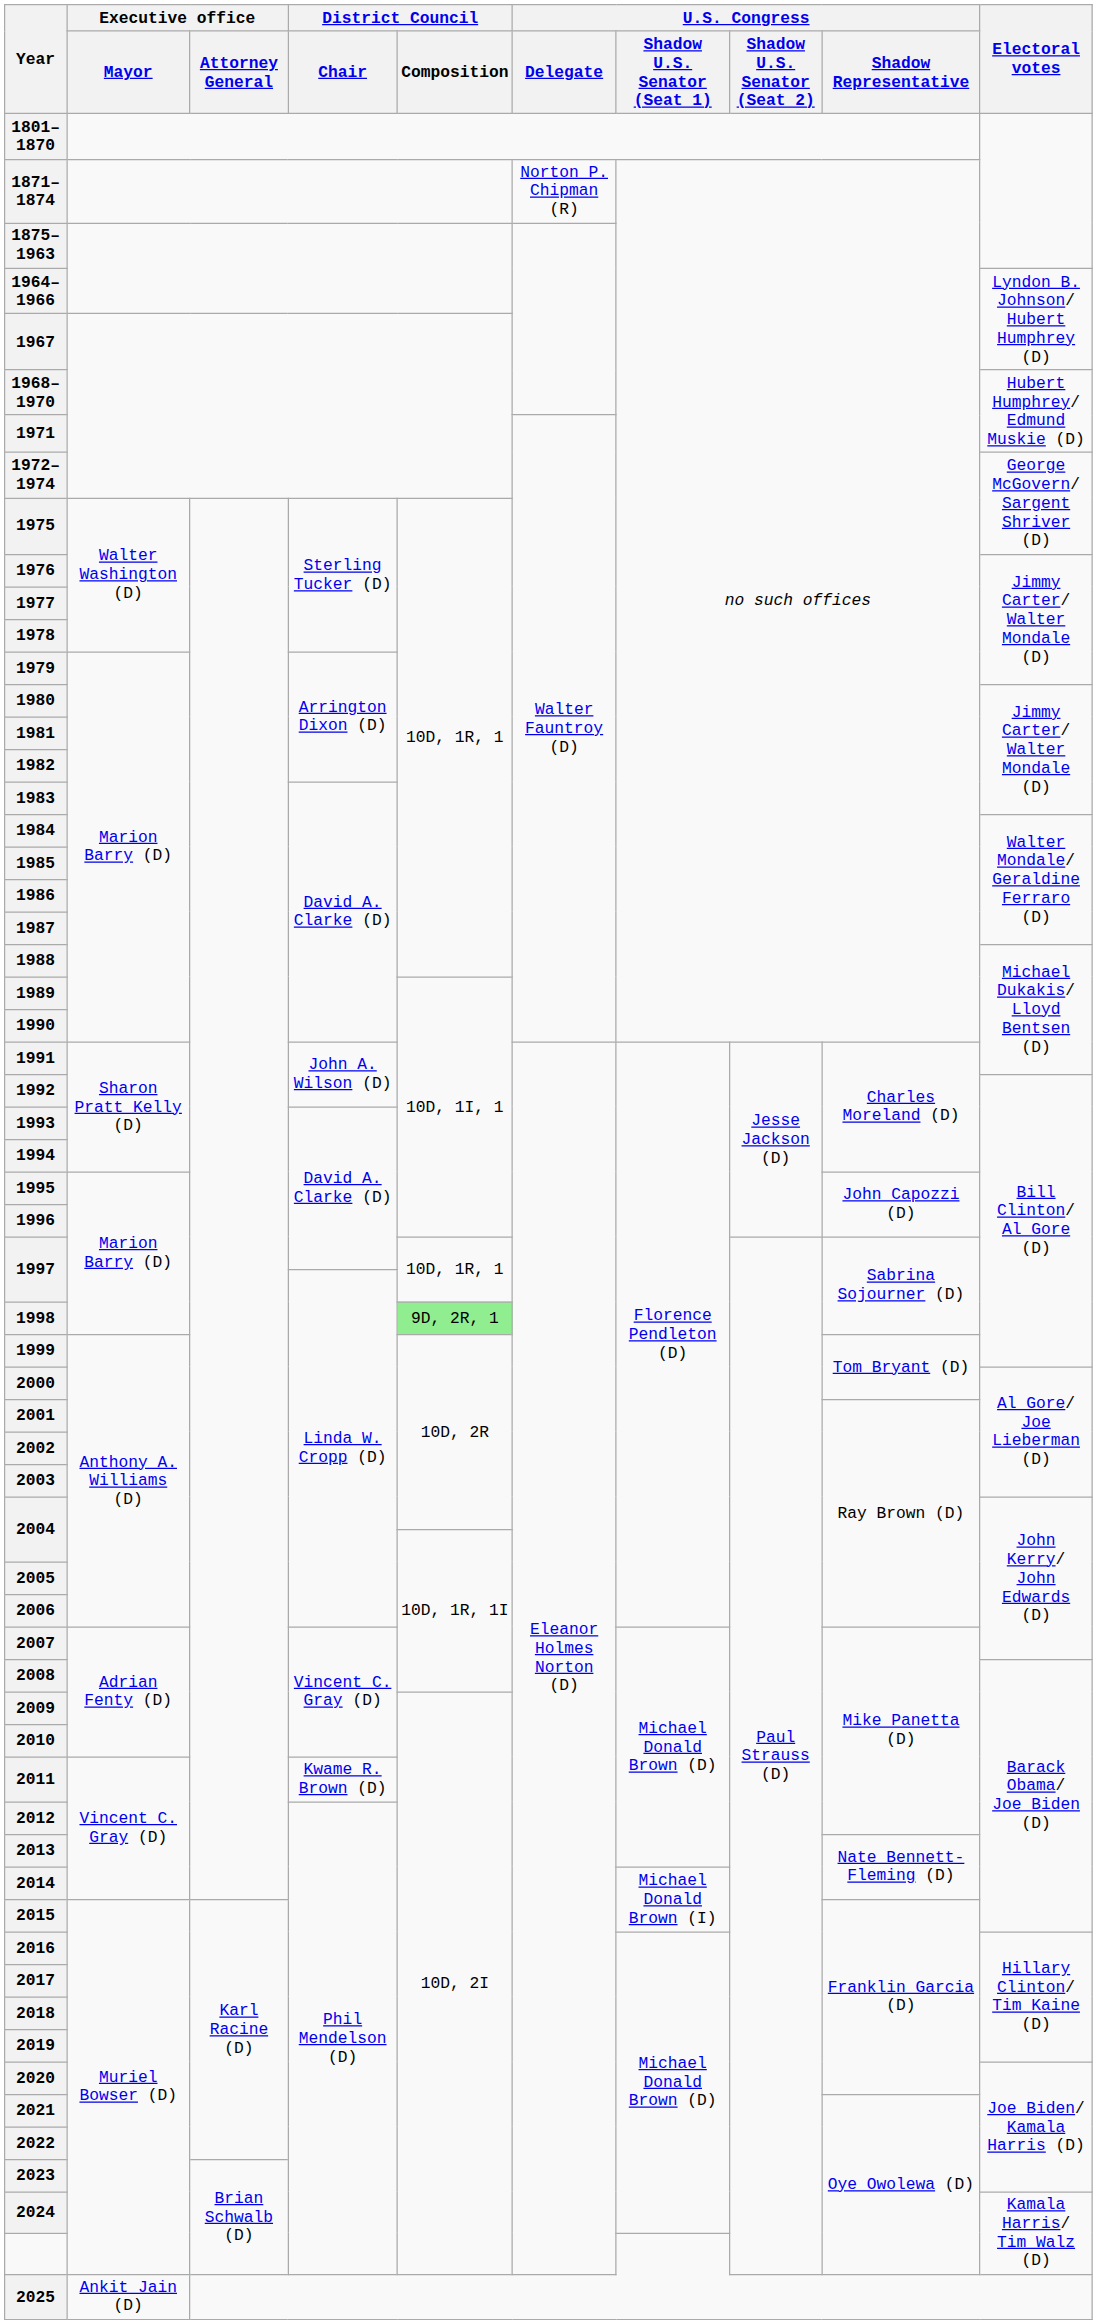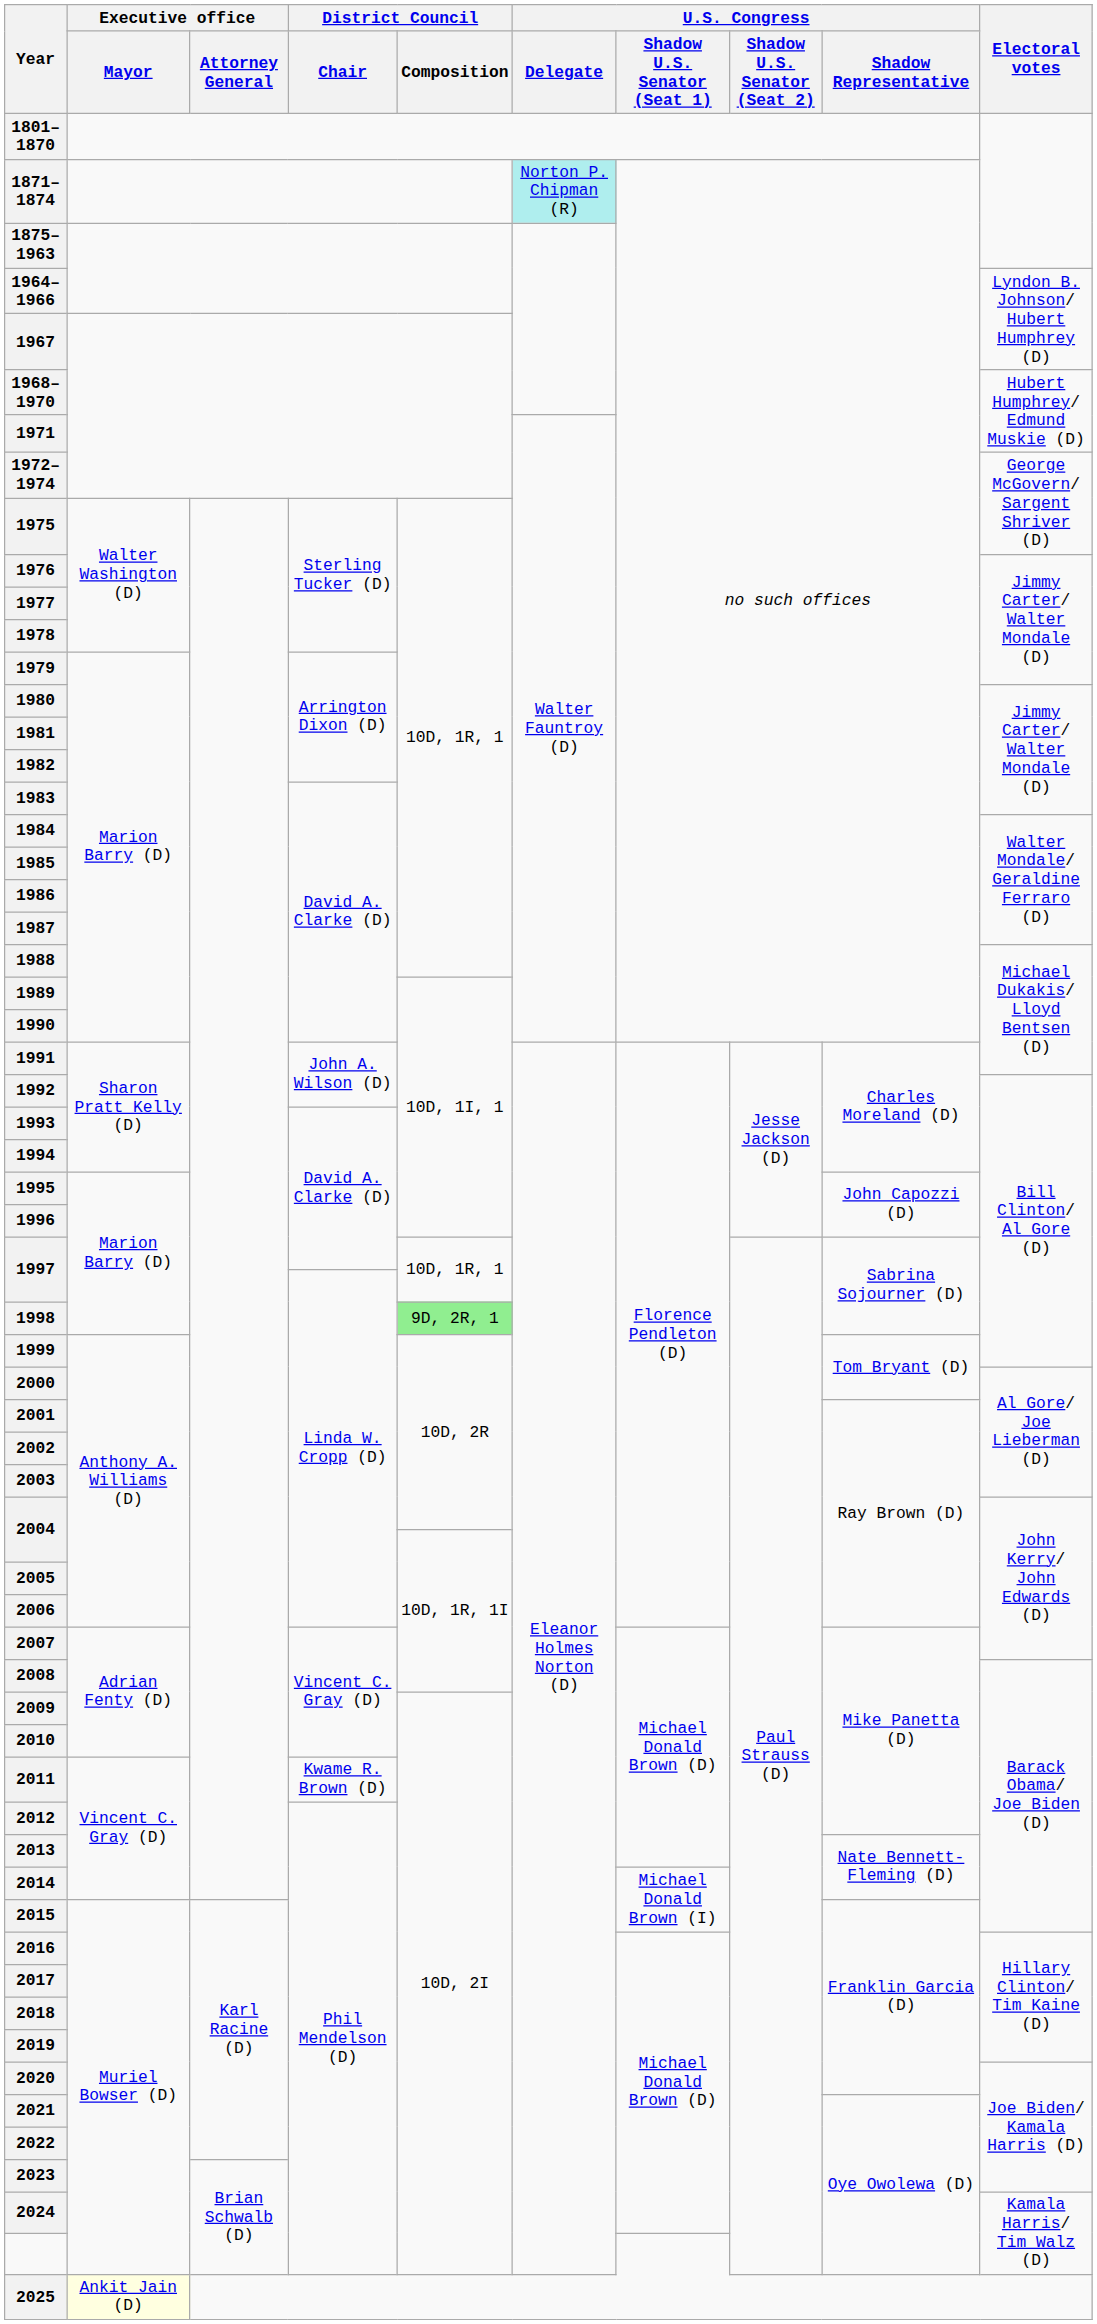(564, 191) no background -> (564, 191) paleturquoise background
(128, 2297) no background -> (128, 2297) lightyellow background
